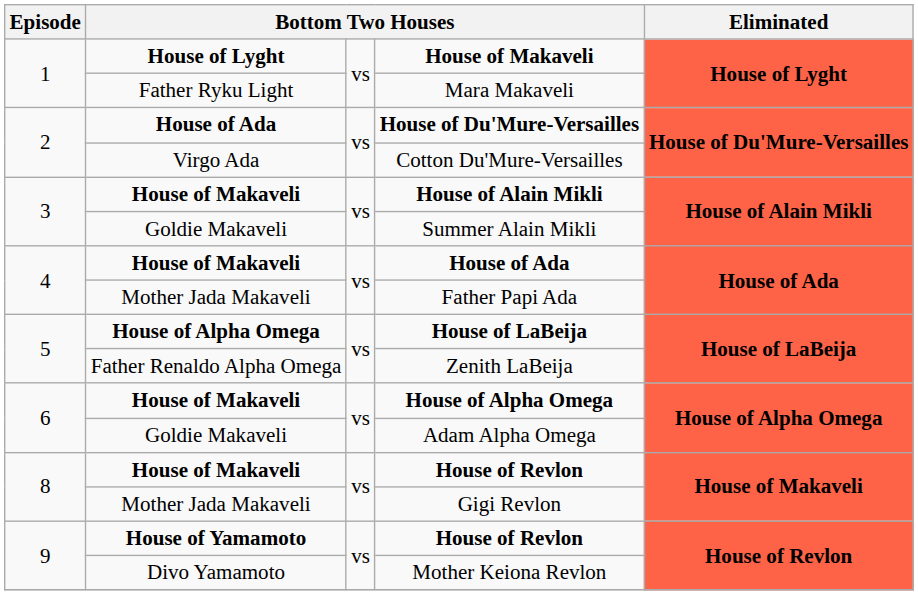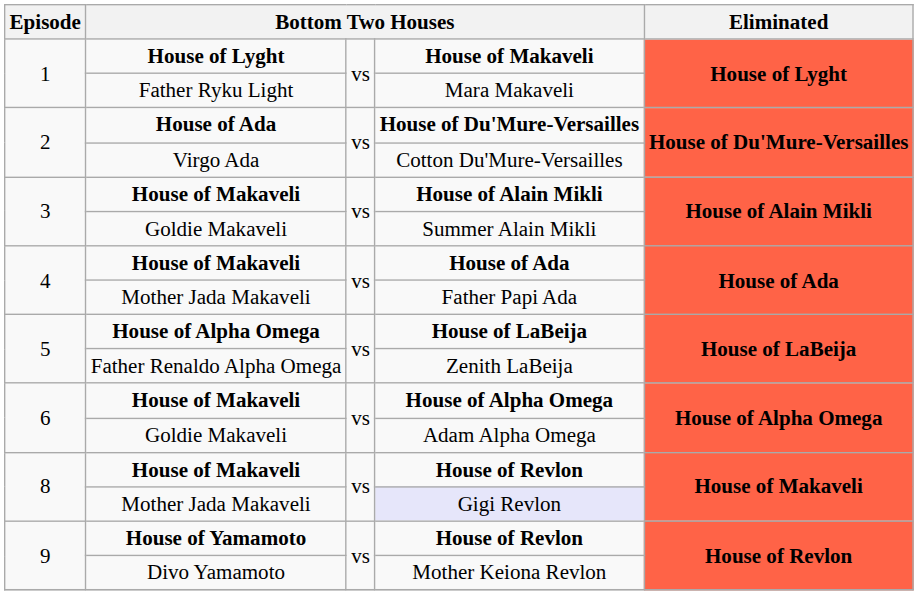(509, 503) no background -> (509, 503) lavender background
